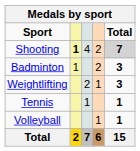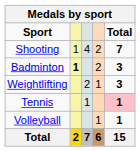(76, 49) bold -> (76, 49) normal
(119, 49) lightgrey background -> (119, 49) no background
(76, 67) normal -> (76, 67) bold
(119, 102) no background -> (119, 102) pink background
